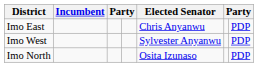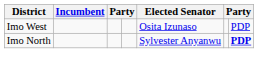- row: (26, 26)
(180, 41) Sylvester Anyanwu -> (168, 26) Osita Izunaso
(168, 55) Osita Izunaso -> (180, 41) Sylvester Anyanwu
(241, 55) normal -> (241, 41) bold
